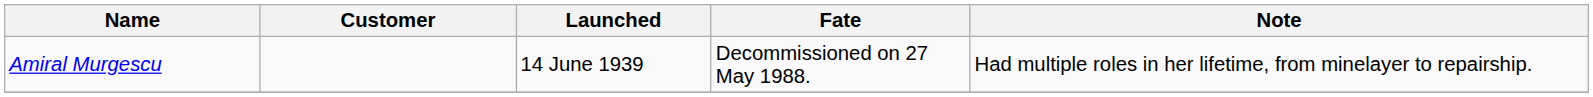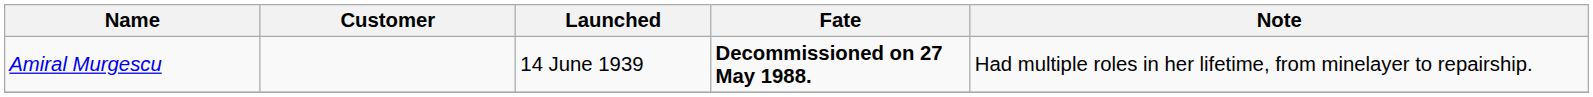(822, 64) normal -> (829, 64) bold
